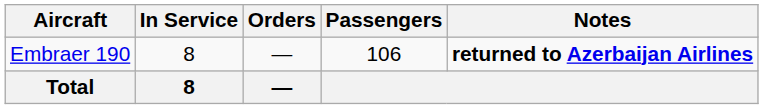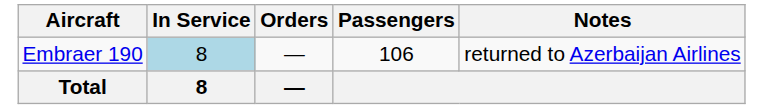(189, 53) no background -> (201, 53) lightblue background
(603, 53) bold -> (603, 53) normal
